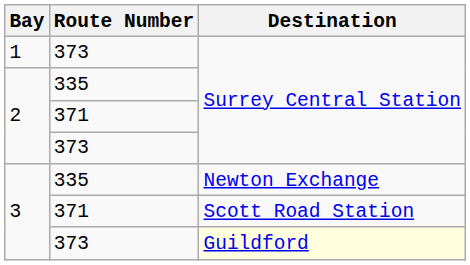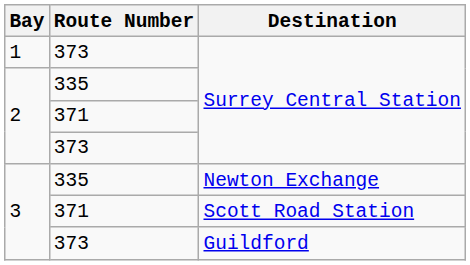(256, 243) lightyellow background -> (256, 243) no background
